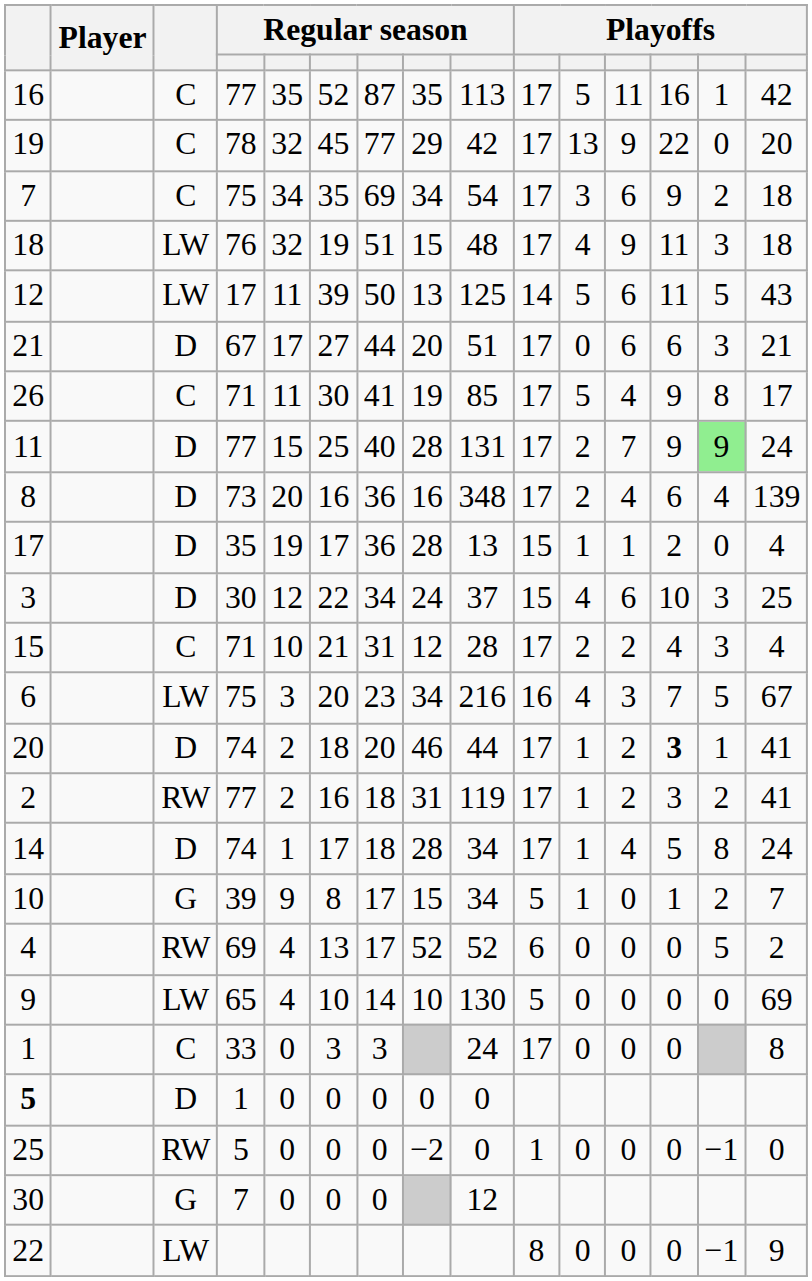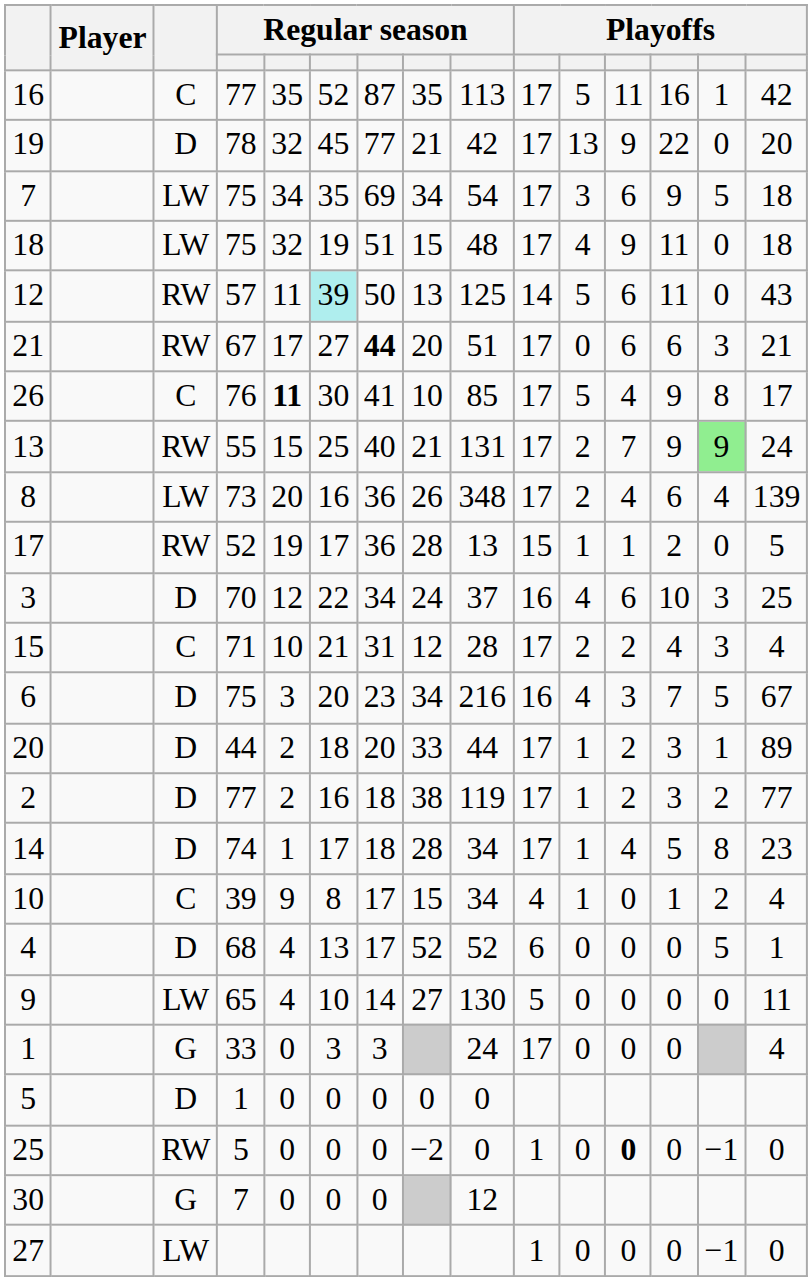(186, 144) C -> (186, 144) D
(427, 144) 29 -> (427, 144) 21
(186, 194) C -> (186, 194) LW
(721, 194) 2 -> (721, 194) 5
(241, 245) 76 -> (241, 245) 75
(721, 245) 3 -> (721, 245) 0
(186, 295) LW -> (186, 295) RW
(241, 295) 17 -> (241, 295) 57
(333, 295) no background -> (333, 295) paleturquoise background
(721, 295) 5 -> (721, 295) 0
(186, 345) D -> (186, 345) RW
(380, 345) normal -> (380, 345) bold
(241, 395) 71 -> (241, 395) 76
(287, 395) normal -> (287, 395) bold
(427, 395) 19 -> (427, 395) 10
(28, 446) 11 -> (28, 446) 13
(186, 446) D -> (186, 446) RW
(241, 446) 77 -> (241, 446) 55
(427, 446) 28 -> (427, 446) 21
(186, 496) D -> (186, 496) LW
(427, 496) 16 -> (427, 496) 26
(186, 546) D -> (186, 546) RW
(241, 546) 35 -> (241, 546) 52
(777, 546) 4 -> (777, 546) 5
(241, 596) 30 -> (241, 596) 70
(536, 596) 15 -> (536, 596) 16
(186, 697) LW -> (186, 697) D
(241, 747) 74 -> (241, 747) 44
(427, 747) 46 -> (427, 747) 33
(674, 747) bold -> (674, 747) normal
(777, 747) 41 -> (777, 747) 89
(186, 797) RW -> (186, 797) D
(427, 797) 31 -> (427, 797) 38
(777, 797) 41 -> (777, 797) 77
(777, 848) 24 -> (777, 848) 23
(186, 898) G -> (186, 898) C
(536, 898) 5 -> (536, 898) 4
(777, 898) 7 -> (777, 898) 4
(186, 948) RW -> (186, 948) D
(241, 948) 69 -> (241, 948) 68
(777, 948) 2 -> (777, 948) 1
(427, 998) 10 -> (427, 998) 27
(777, 998) 69 -> (777, 998) 11
(186, 1049) C -> (186, 1049) G
(777, 1049) 8 -> (777, 1049) 4
(28, 1099) bold -> (28, 1099) normal
(628, 1149) normal -> (628, 1149) bold
(28, 1250) 22 -> (28, 1250) 27
(536, 1250) 8 -> (536, 1250) 1
(777, 1250) 9 -> (777, 1250) 0
